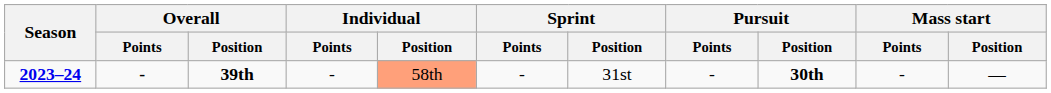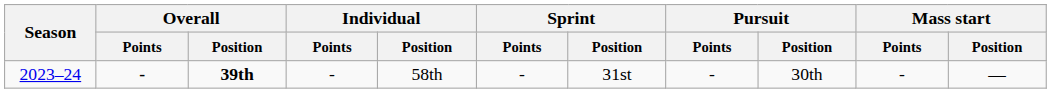(50, 74) bold -> (50, 74) normal
(427, 74) lightsalmon background -> (427, 74) no background
(807, 74) bold -> (807, 74) normal
